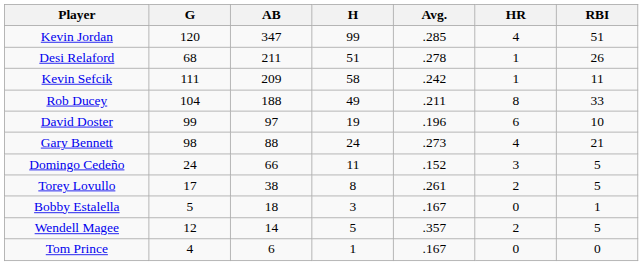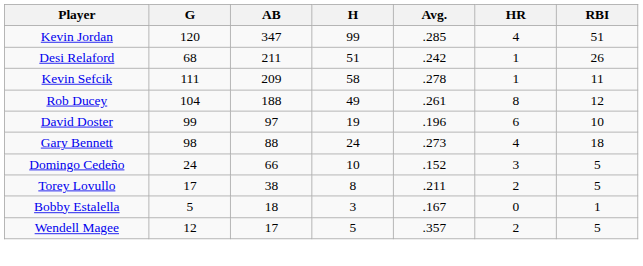(434, 57) .278 -> (434, 57) .242
(434, 79) .242 -> (434, 79) .278
(434, 100) .211 -> (434, 100) .261
(597, 100) 33 -> (597, 100) 12
(597, 143) 21 -> (597, 143) 18
(353, 164) 11 -> (353, 164) 10
(434, 185) .261 -> (434, 185) .211
(271, 228) 14 -> (271, 228) 17
- row: (77, 249)
